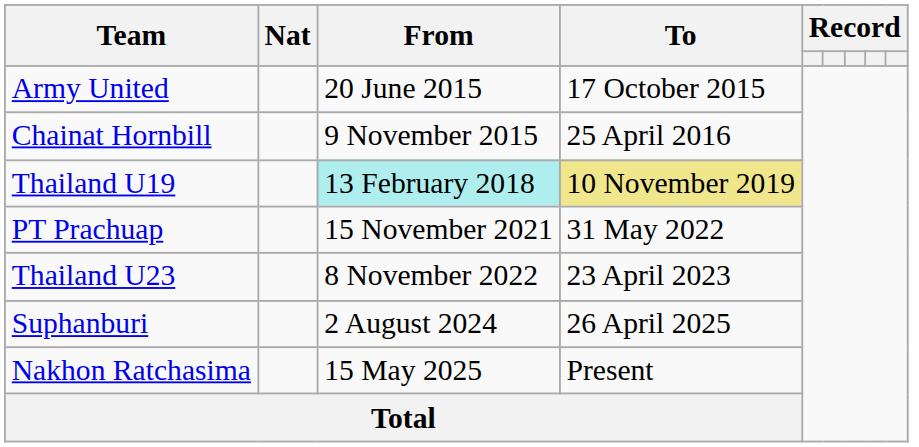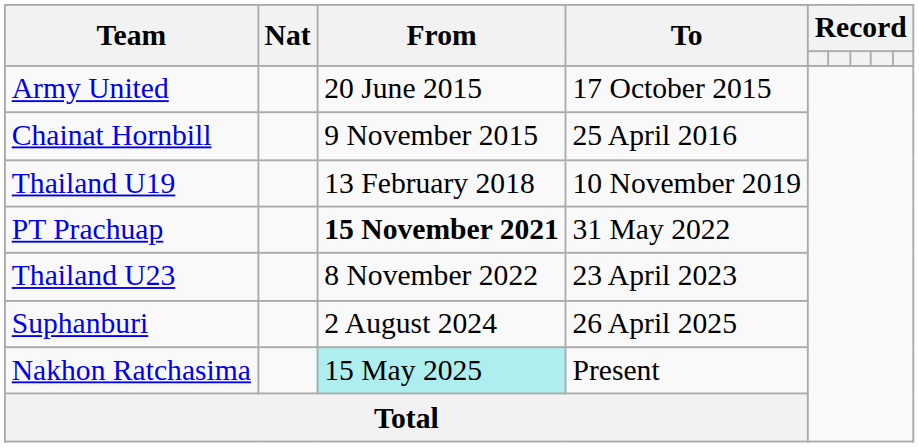(430, 182) paleturquoise background -> (430, 182) no background
(681, 182) khaki background -> (687, 182) no background
(439, 229) normal -> (442, 229) bold
(403, 370) no background -> (403, 370) paleturquoise background
